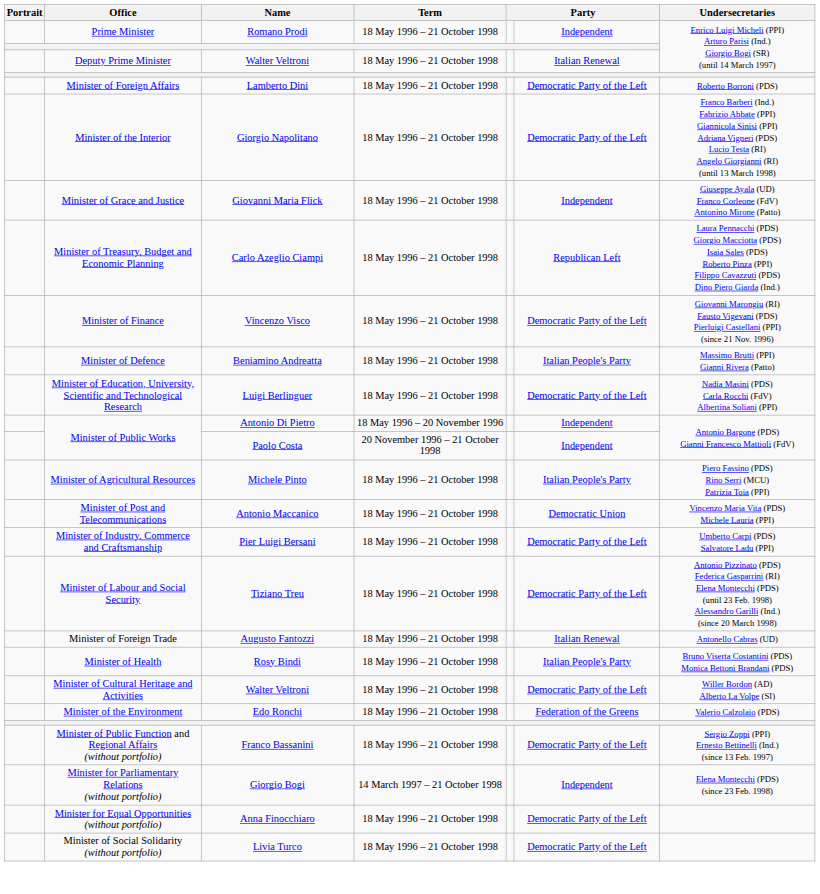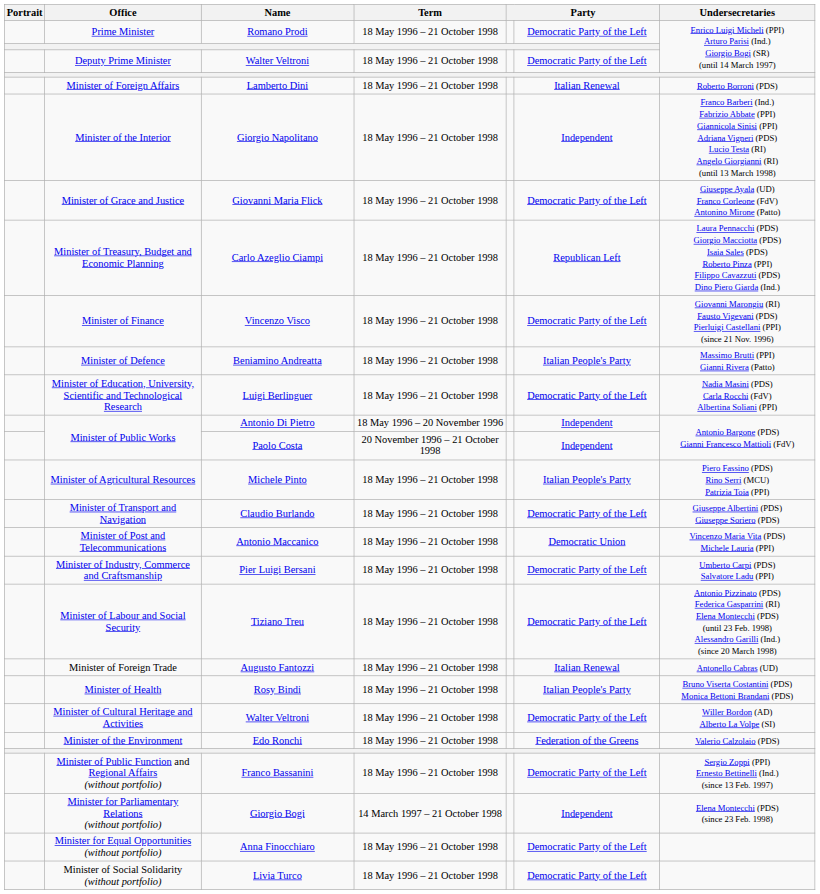(587, 32) Independent -> (587, 32) Democratic Party of the Left
(587, 61) Italian Renewal -> (587, 61) Democratic Party of the Left
(587, 85) Democratic Party of the Left -> (587, 85) Italian Renewal
(587, 137) Democratic Party of the Left -> (587, 137) Independent
(587, 200) Independent -> (587, 200) Democratic Party of the Left
+ row: (123, 513)
